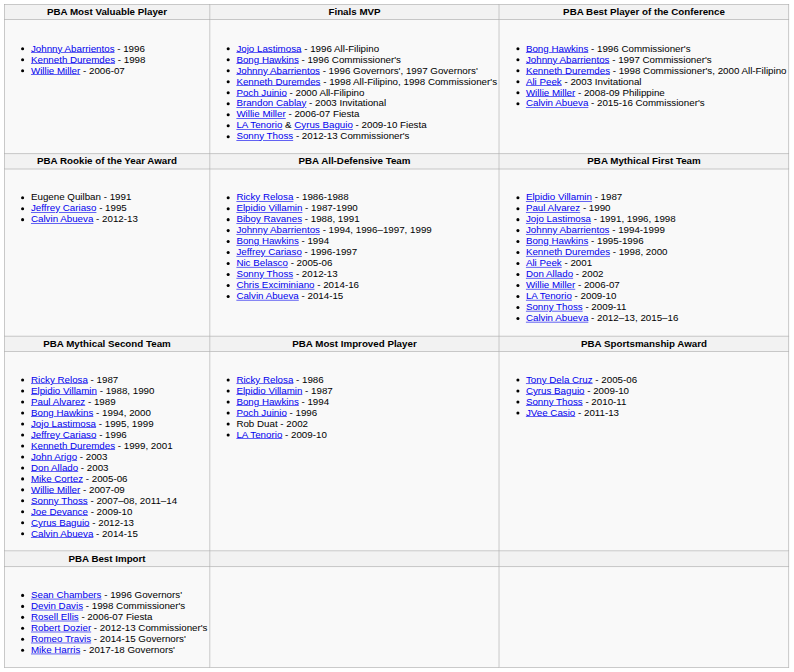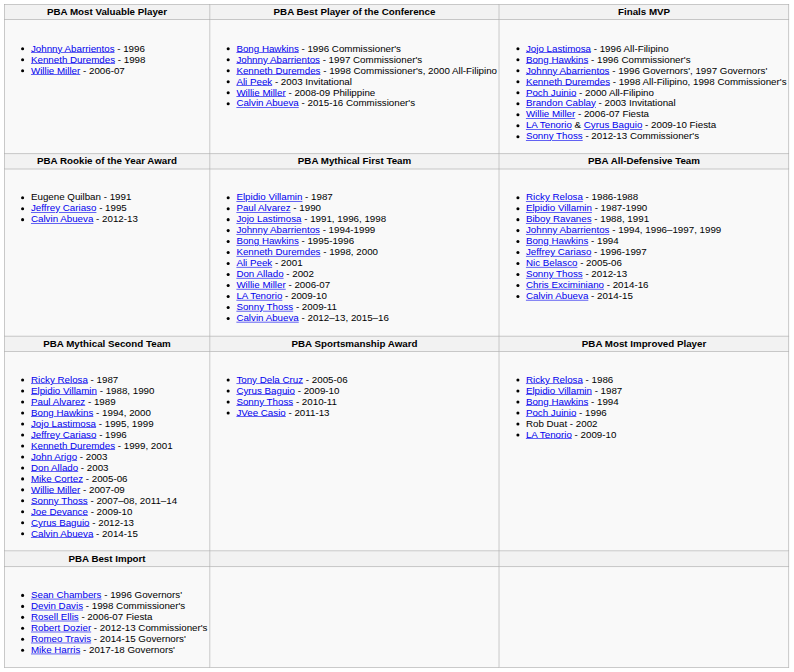columns swapped: (354, 12) <-> (644, 12)
